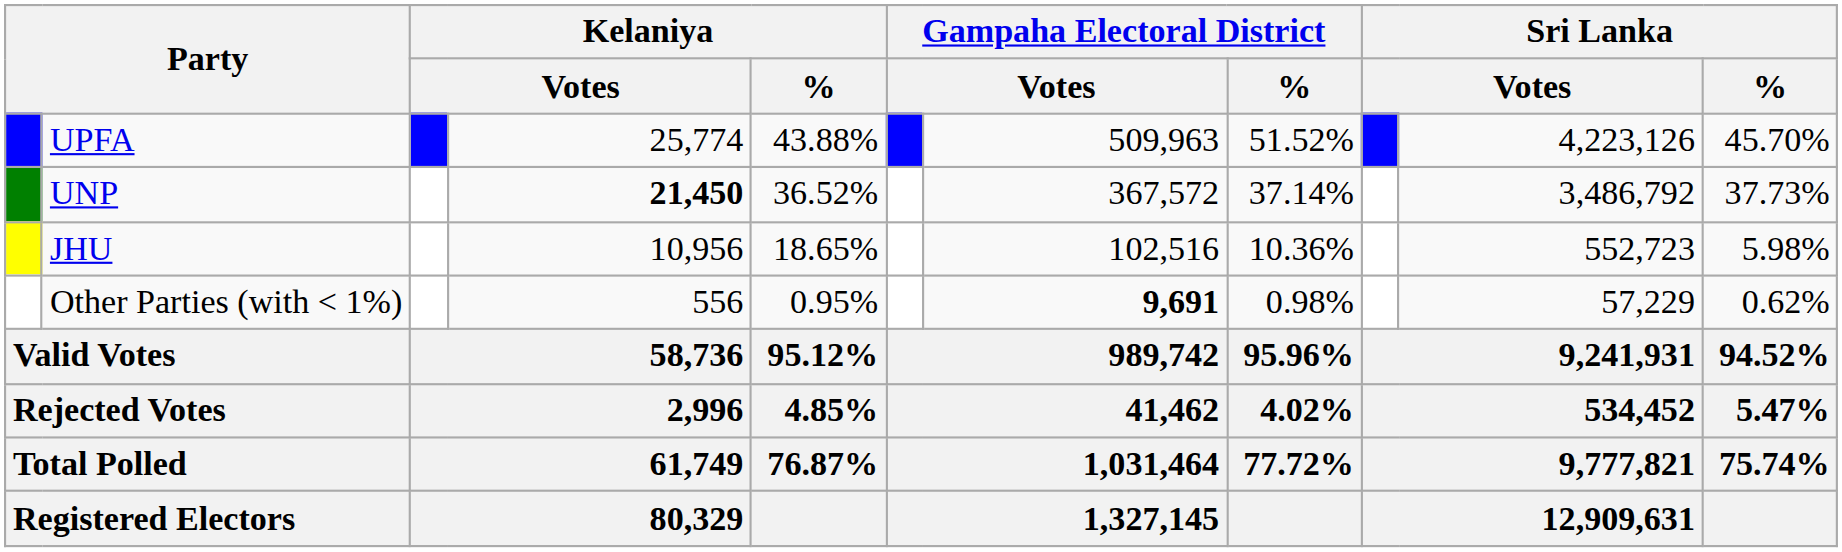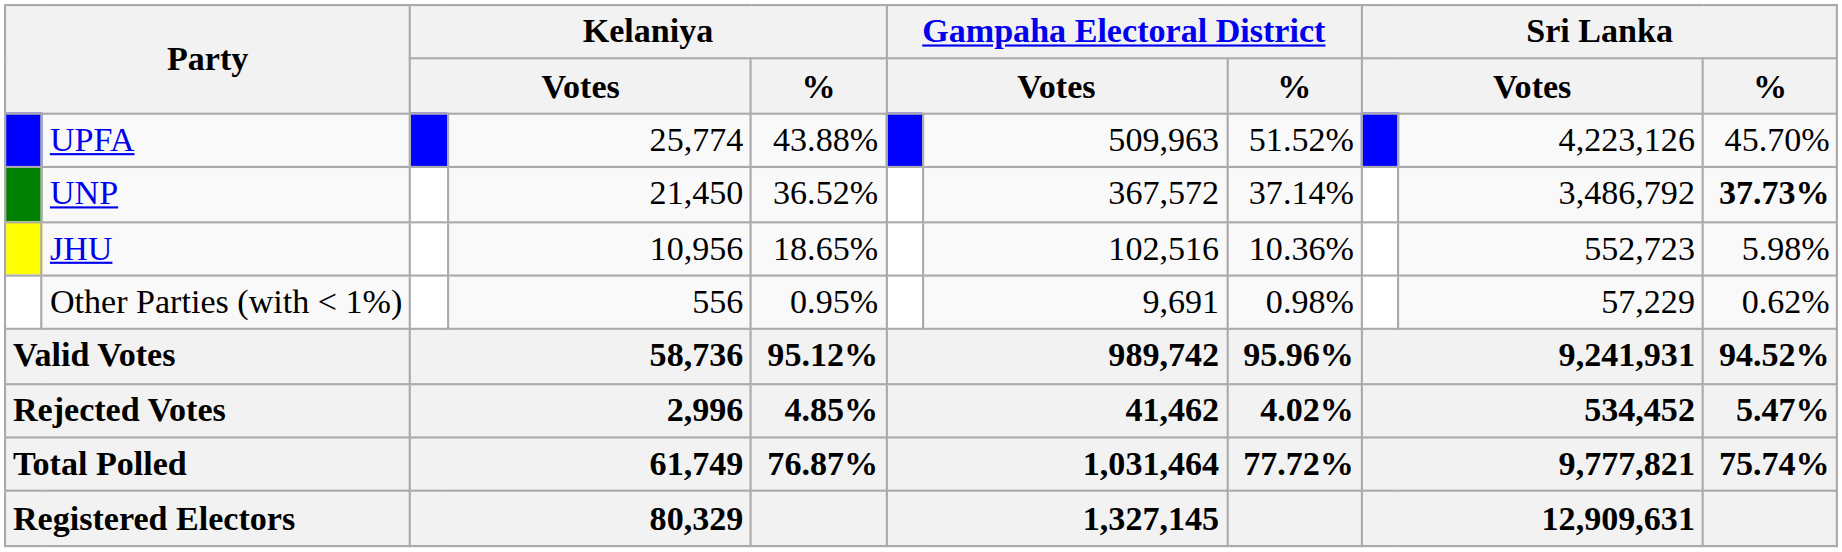(696, 193) bold -> (696, 193) normal
(1777, 193) normal -> (1774, 193) bold
(1181, 301) bold -> (1181, 301) normal
